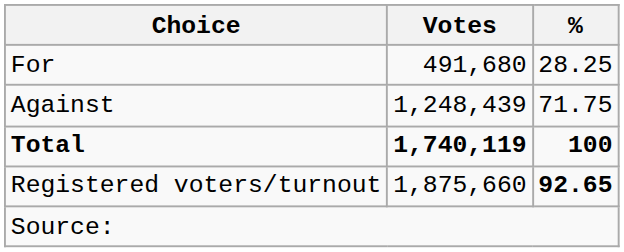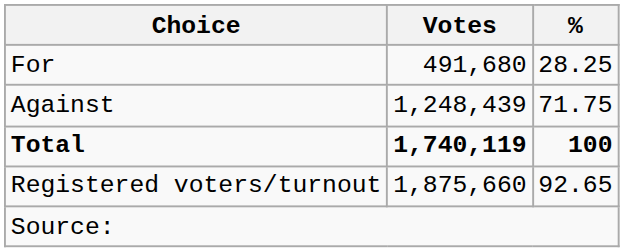(575, 186) bold -> (575, 186) normal
